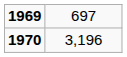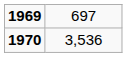(84, 40) 3,196 -> (84, 40) 3,536
